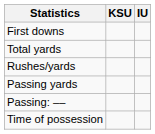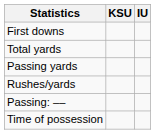rows swapped: (41, 66) <-> (42, 84)
